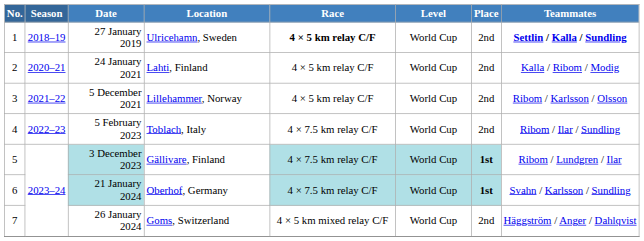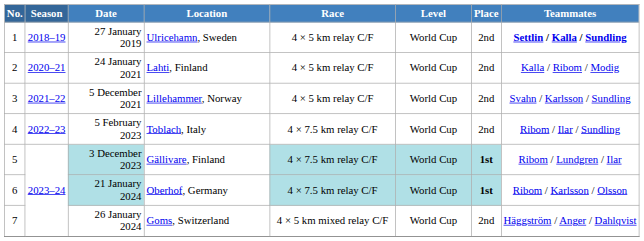(333, 37) bold -> (333, 37) normal
(570, 98) Ribom / Karlsson / Olsson -> (570, 98) Svahn / Karlsson / Sundling
(570, 190) Svahn / Karlsson / Sundling -> (570, 190) Ribom / Karlsson / Olsson
